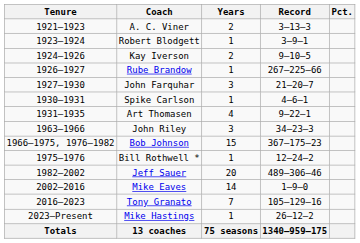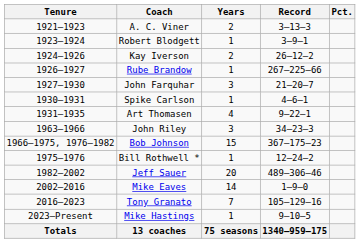(295, 56) 9–10–5 -> (295, 56) 26–12–2
(295, 216) 26–12–2 -> (295, 216) 9–10–5
